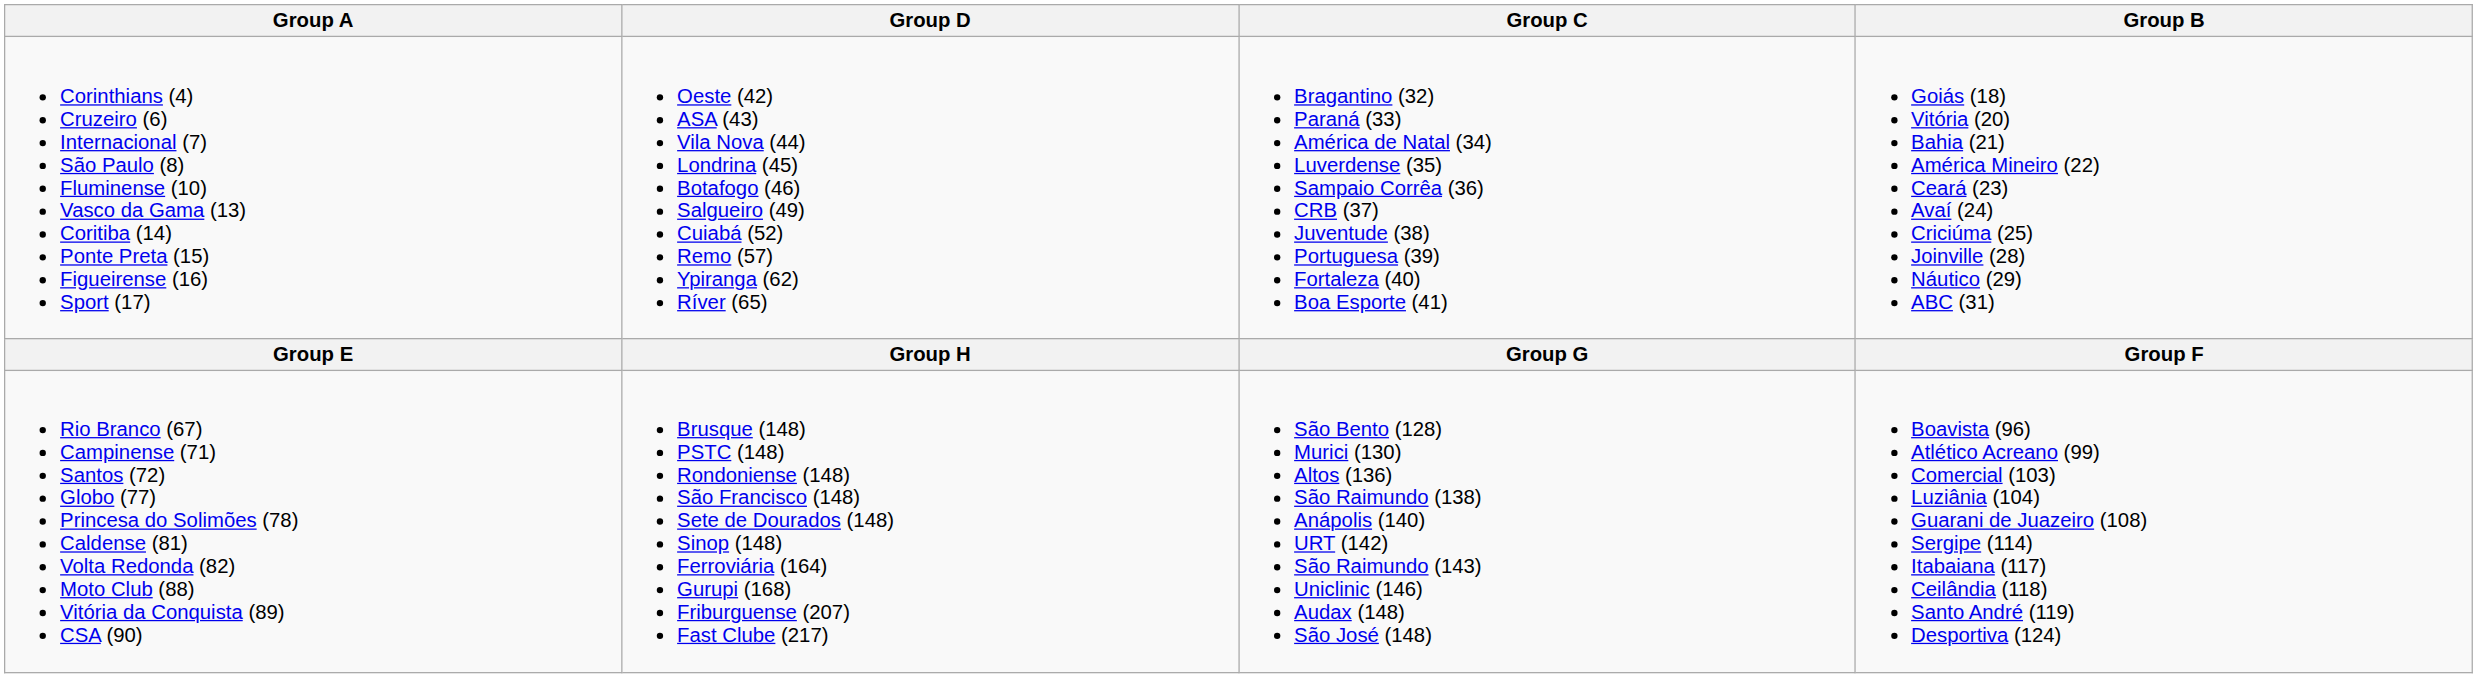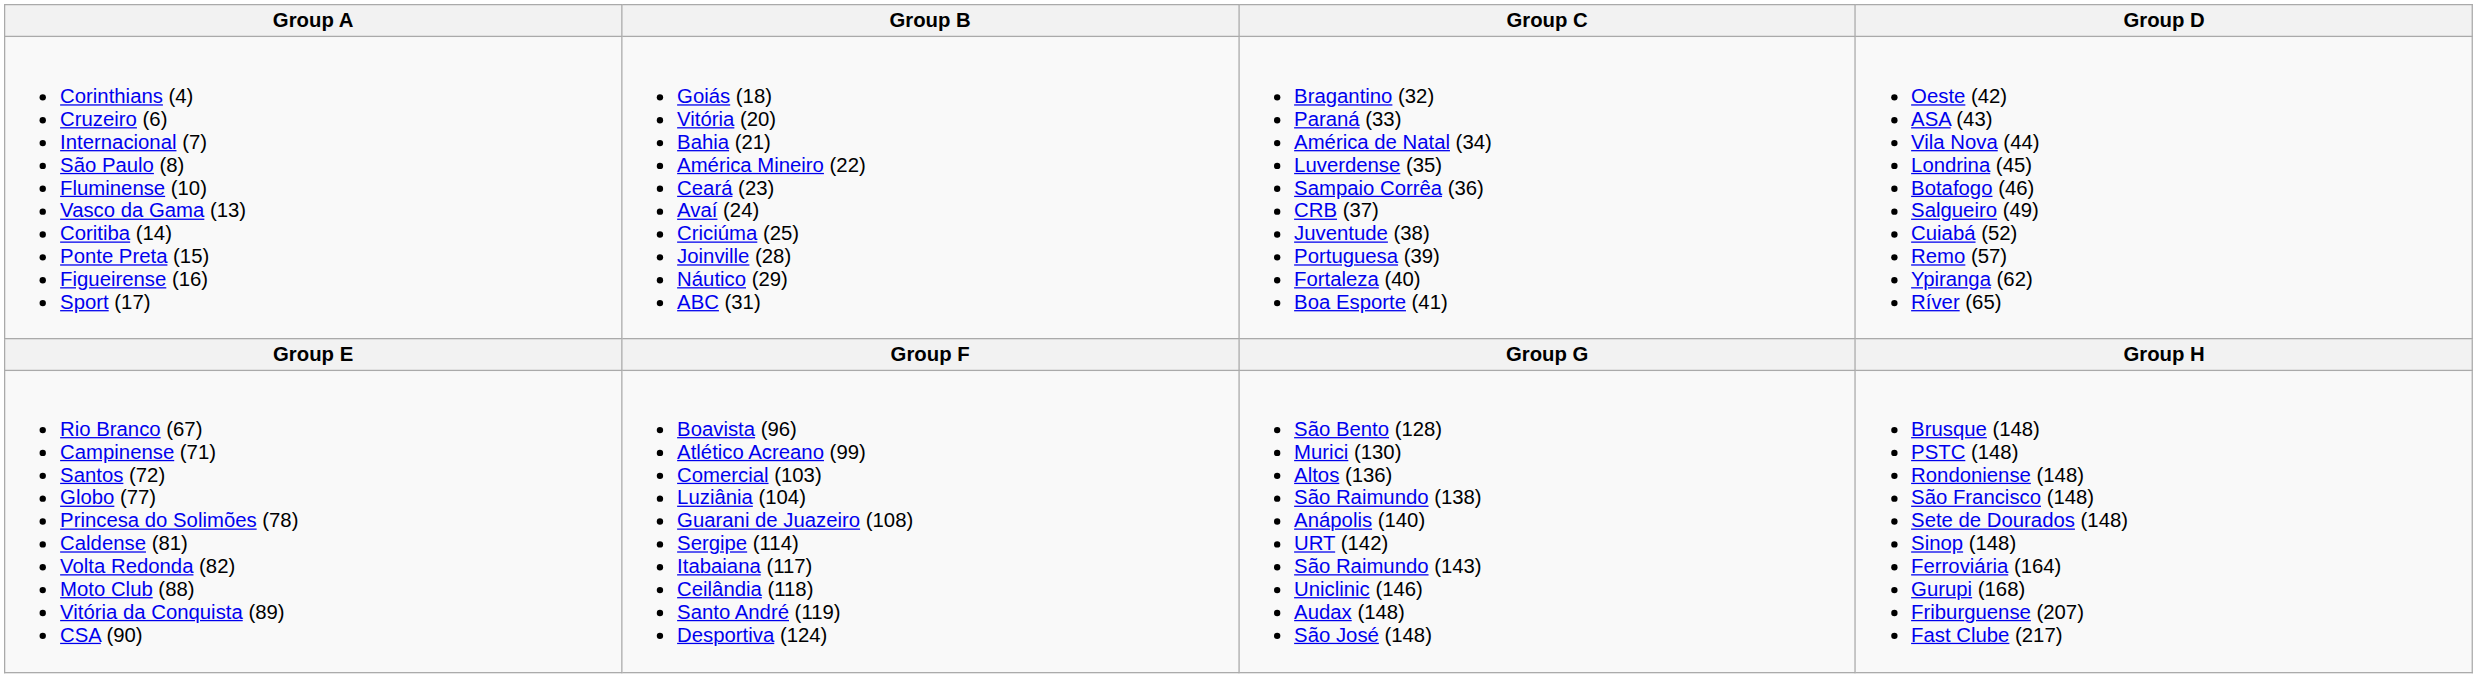columns swapped: (2164, 20) <-> (930, 20)
